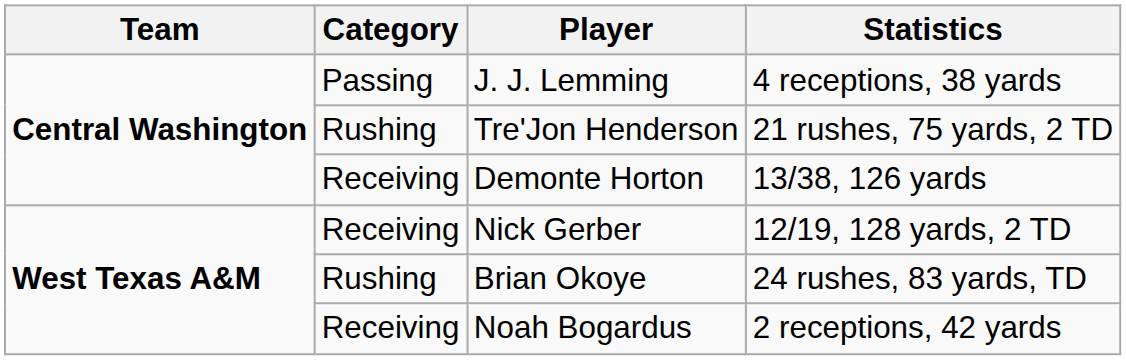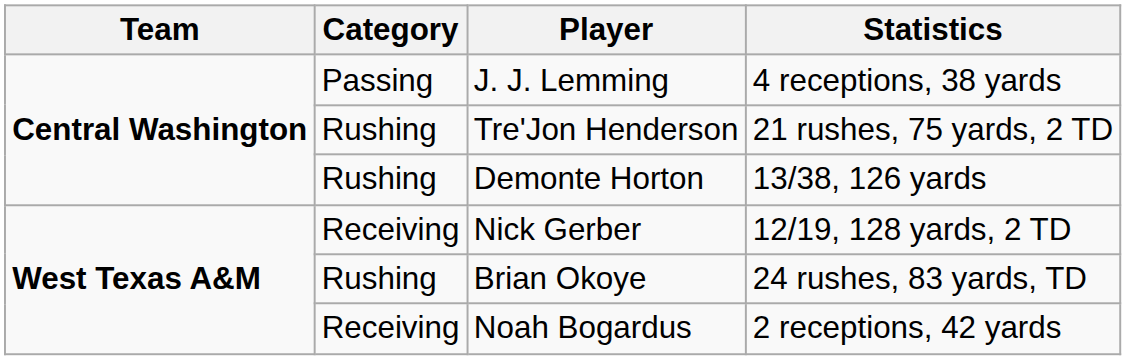(391, 178) Receiving -> (379, 178) Rushing
